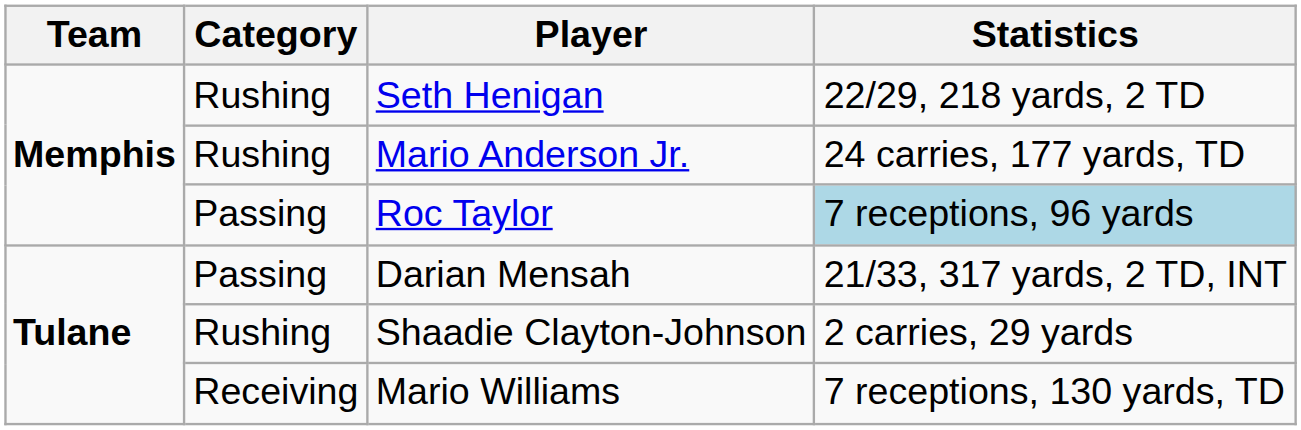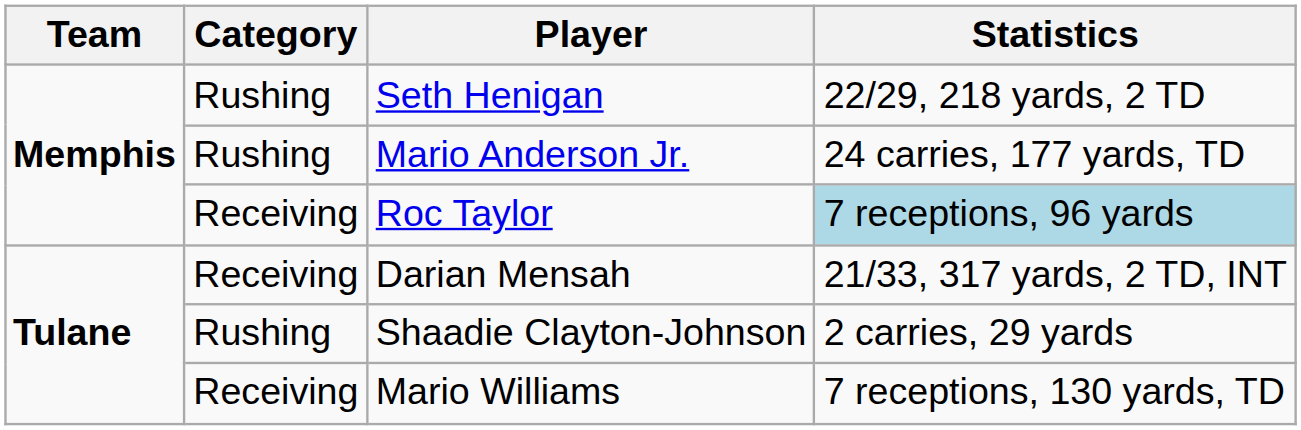(260, 213) Passing -> (276, 213) Receiving
(260, 273) Passing -> (276, 273) Receiving
